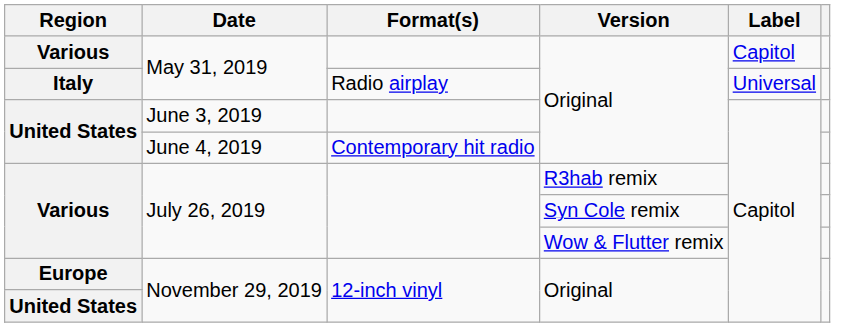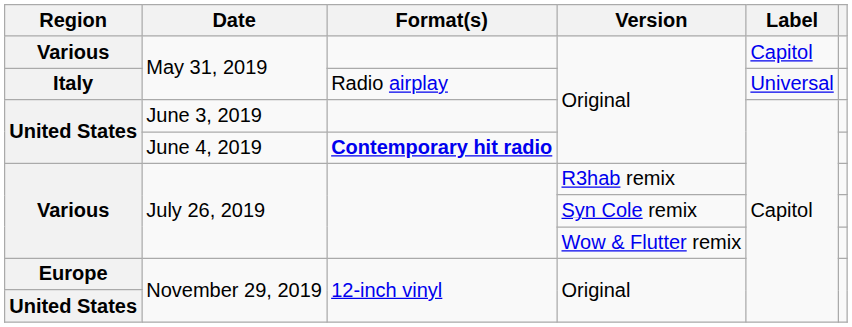(433, 147) normal -> (442, 147) bold
